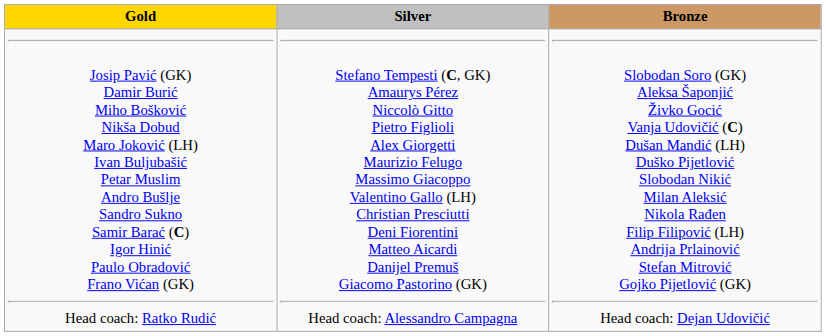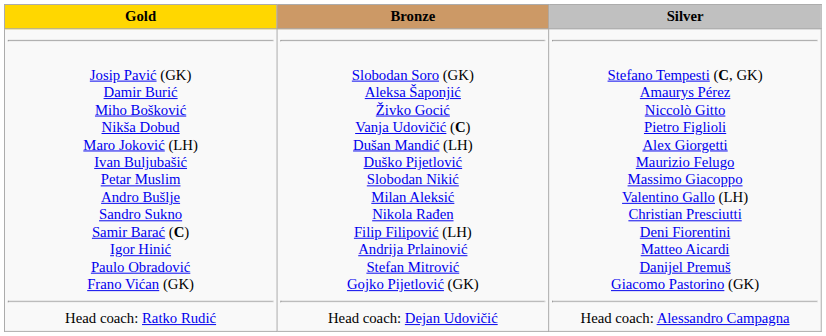columns swapped: (413, 16) <-> (685, 16)
